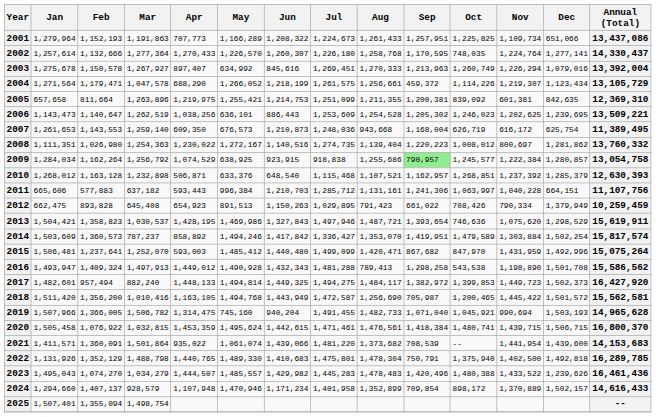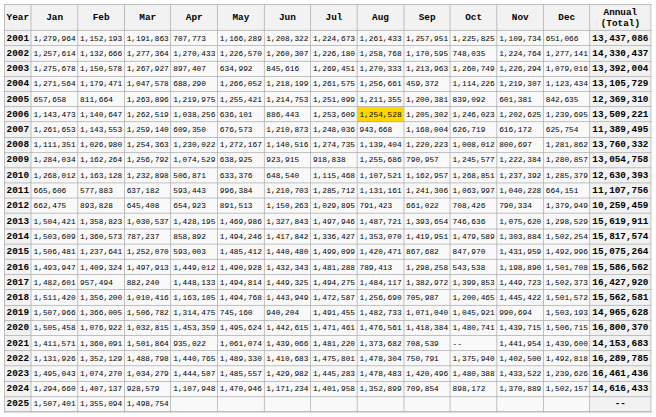(381, 115) no background -> (381, 115) gold background
(422, 160) lightgreen background -> (422, 160) no background
